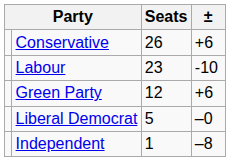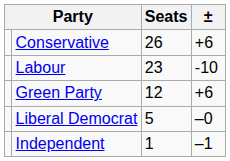(204, 144) –8 -> (204, 144) –1
